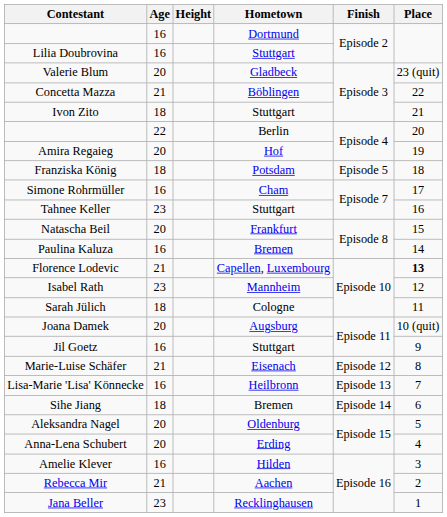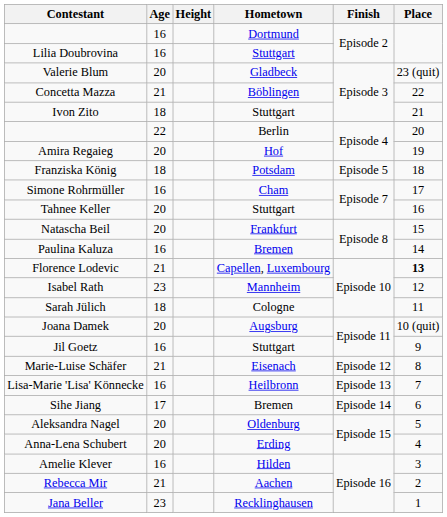(160, 209) 23 -> (160, 209) 20
(160, 405) 18 -> (160, 405) 17
